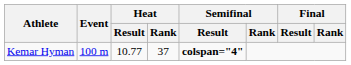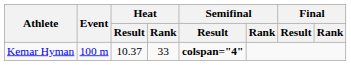(129, 51) 10.77 -> (129, 51) 10.37
(163, 51) 37 -> (163, 51) 33
